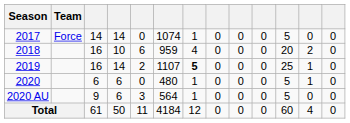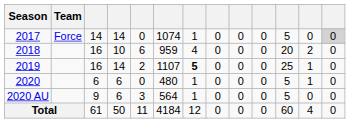(333, 36) no background -> (333, 36) lightgrey background
